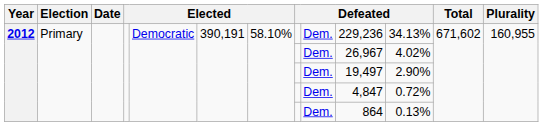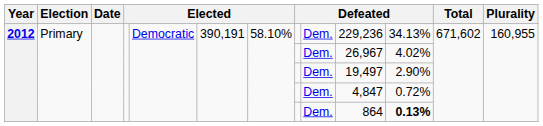(413, 111) normal -> (413, 111) bold
